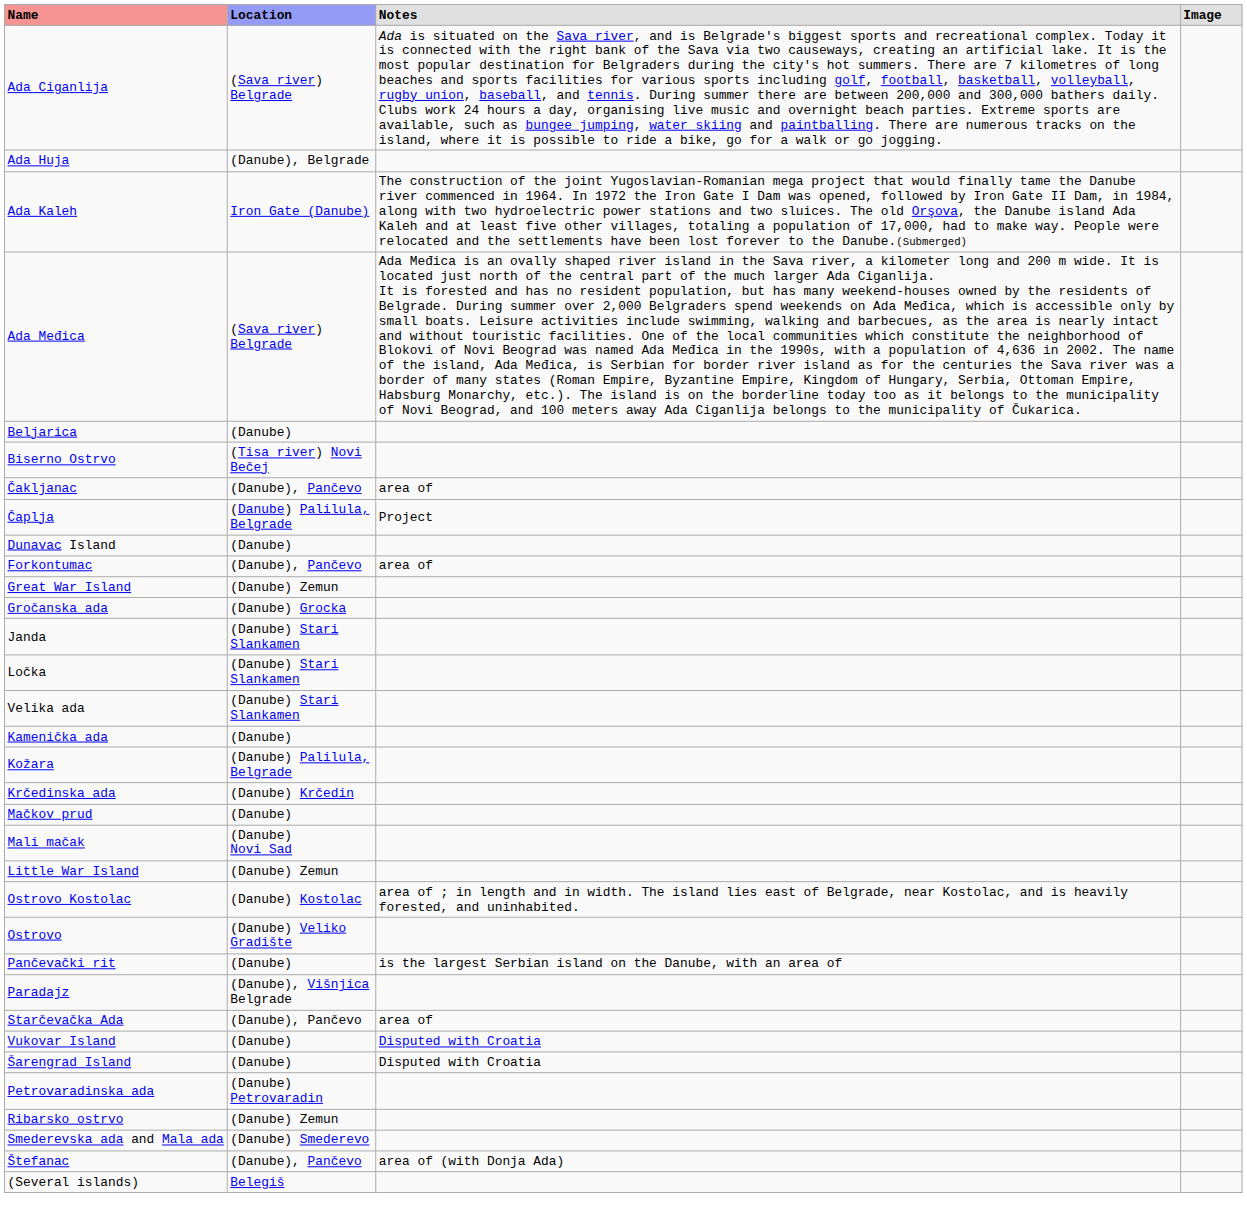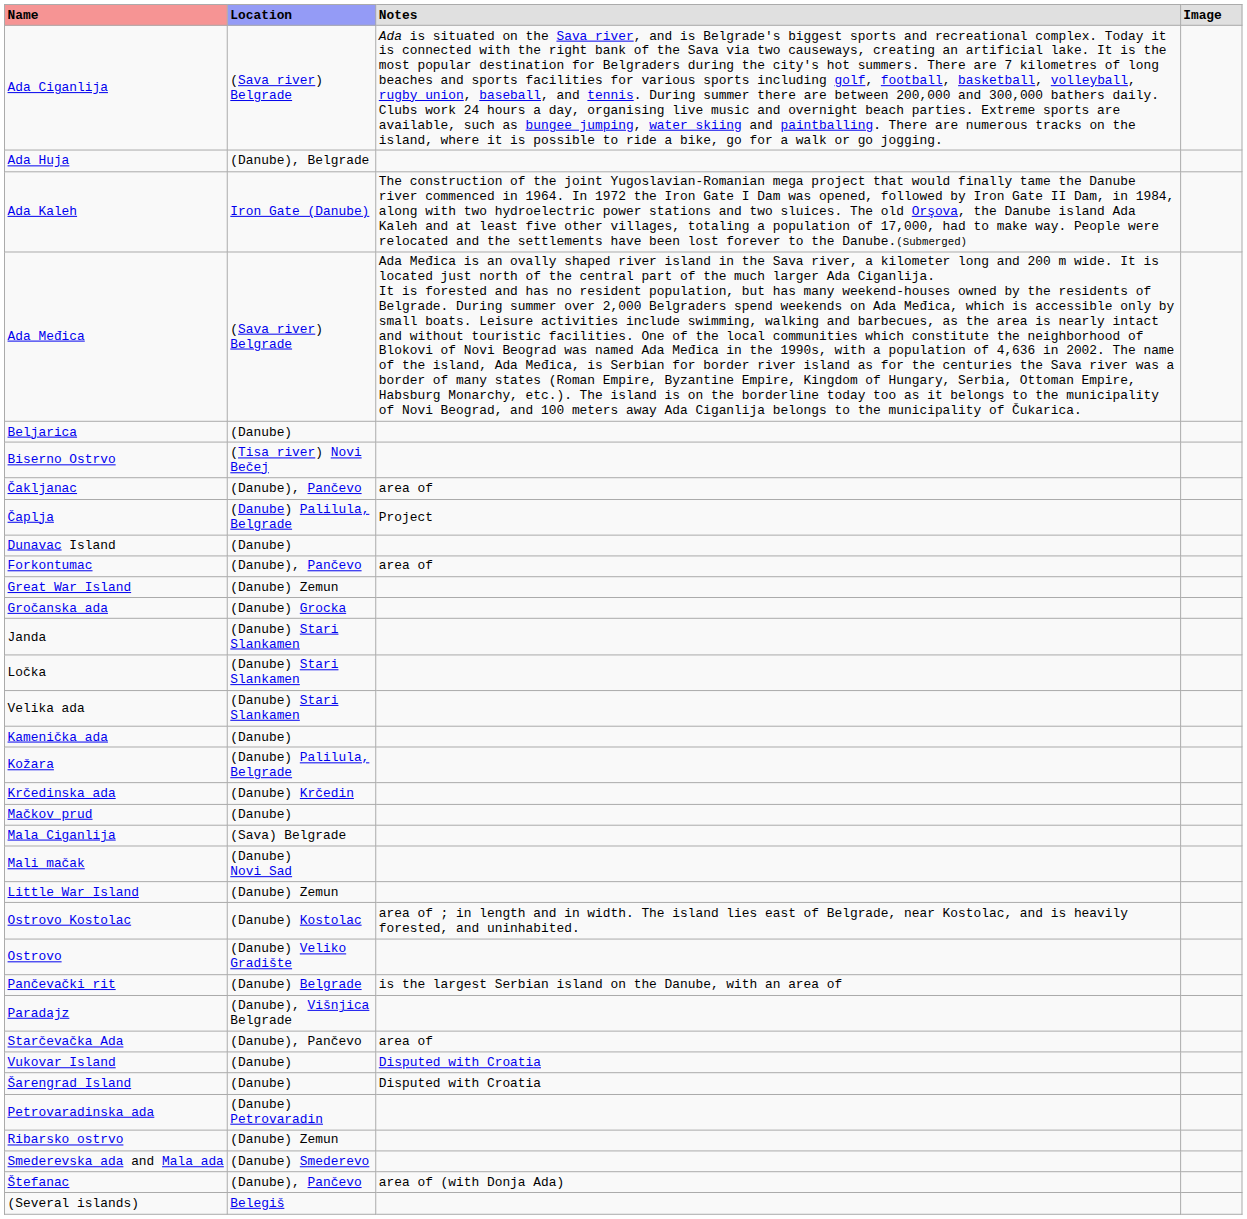+ row: (62, 835)
(261, 964) (Danube) -> (296, 985) (Danube) Belgrade
